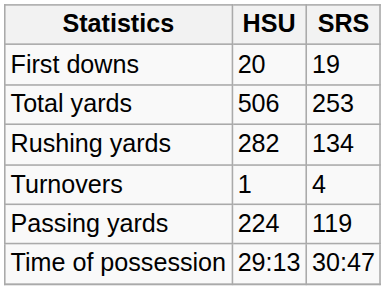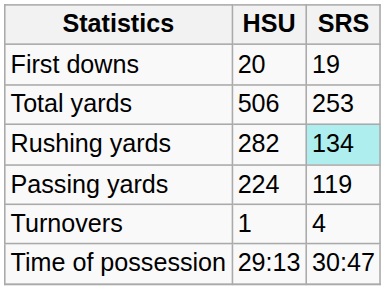(333, 144) no background -> (333, 144) paleturquoise background
rows swapped: (89, 223) <-> (67, 183)
